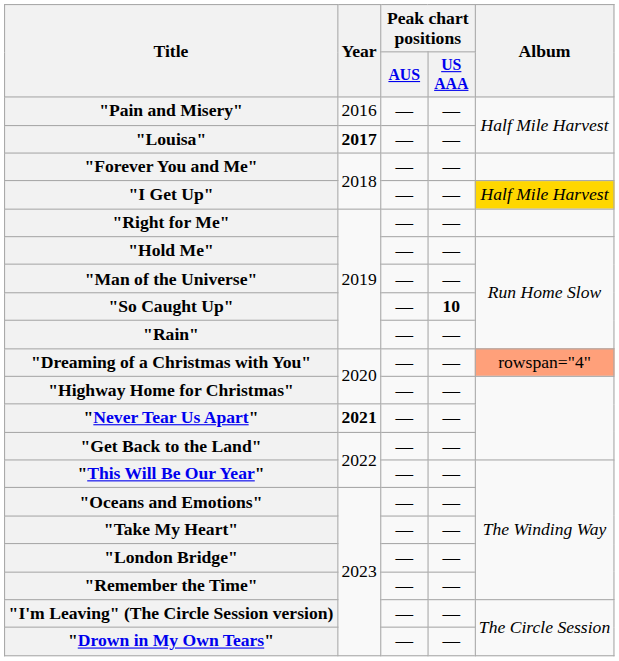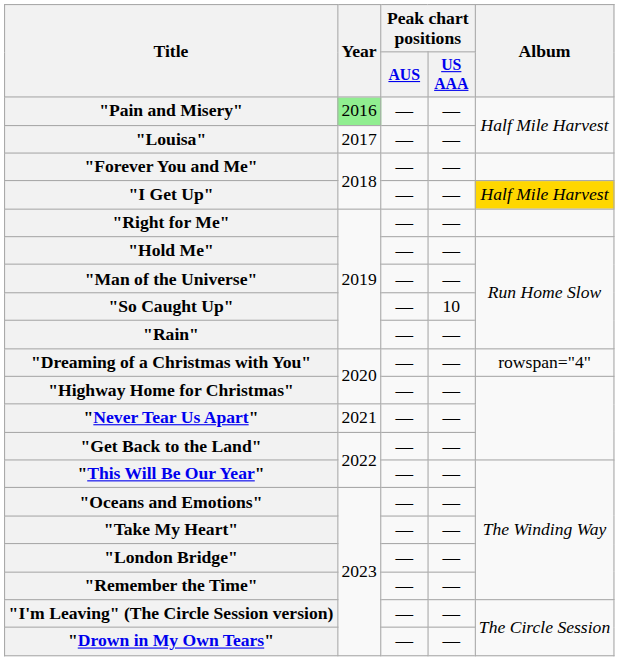(359, 110) no background -> (359, 110) lightgreen background
(359, 138) bold -> (359, 138) normal
(451, 306) bold -> (451, 306) normal
(545, 362) lightsalmon background -> (545, 362) no background
(359, 418) bold -> (359, 418) normal
